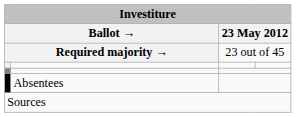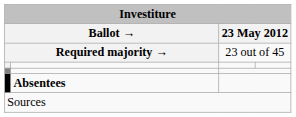(39, 83) normal -> (40, 83) bold
